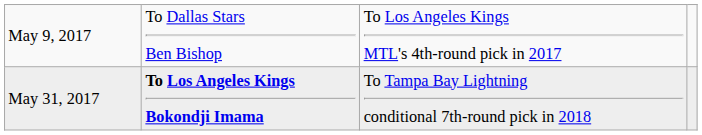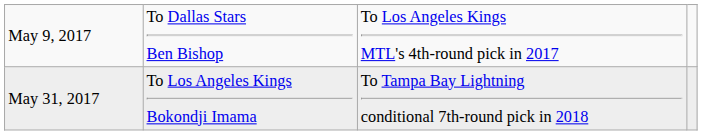(251, 98) bold -> (250, 98) normal
